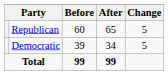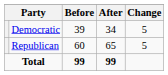rows swapped: (35, 29) <-> (36, 45)
